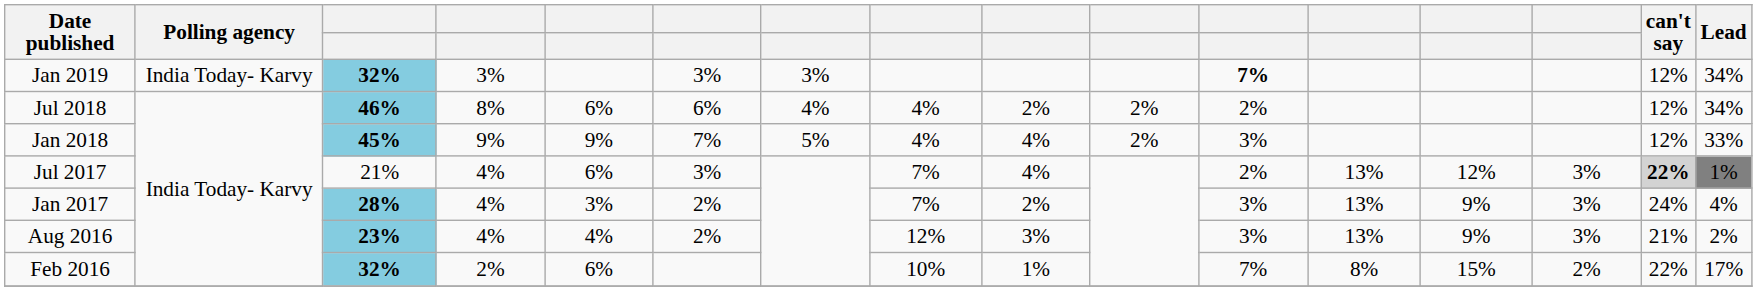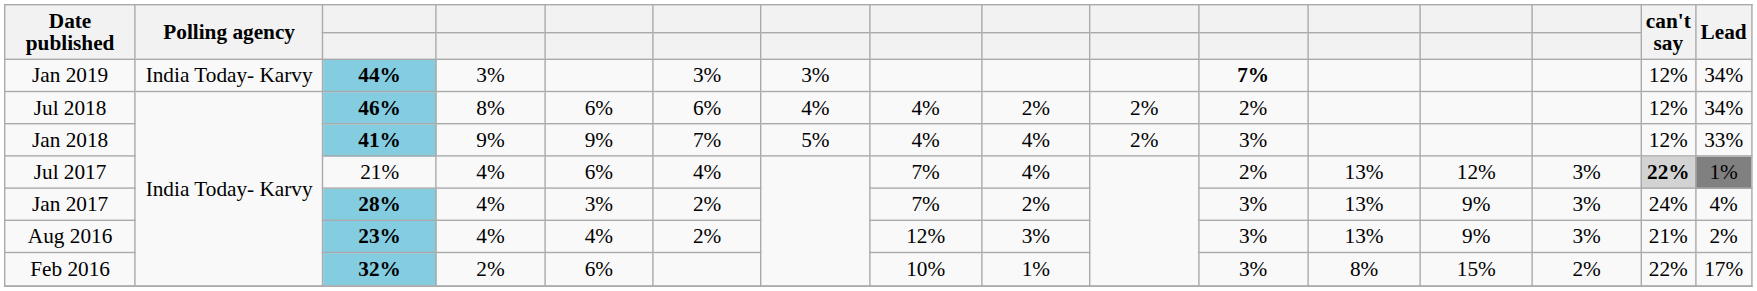(380, 75) 32% -> (380, 75) 44%
(380, 140) 45% -> (380, 140) 41%
(707, 172) 3% -> (707, 172) 4%
(1253, 269) 7% -> (1253, 269) 3%
